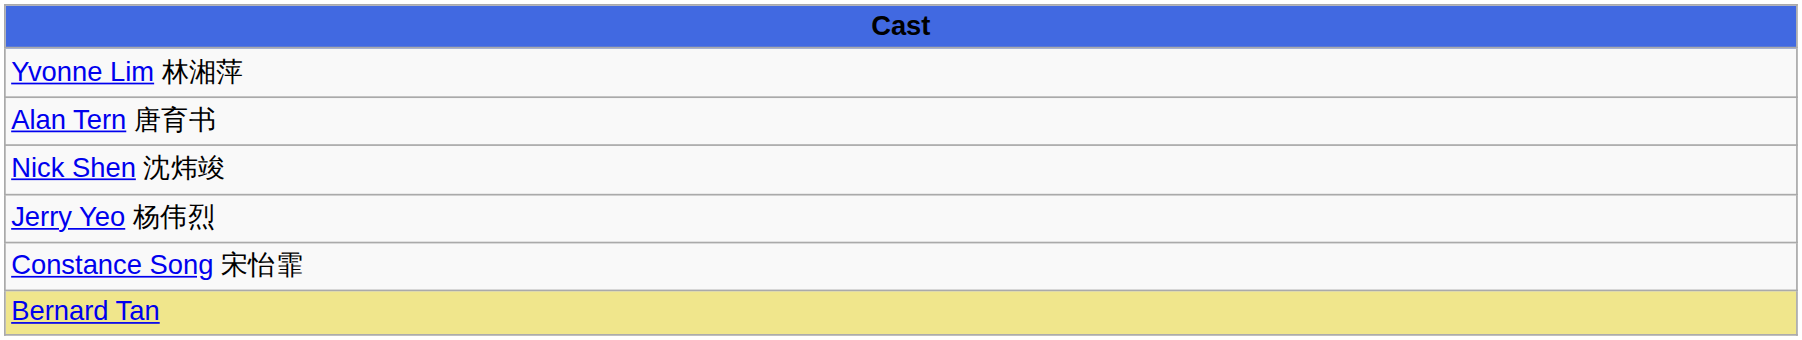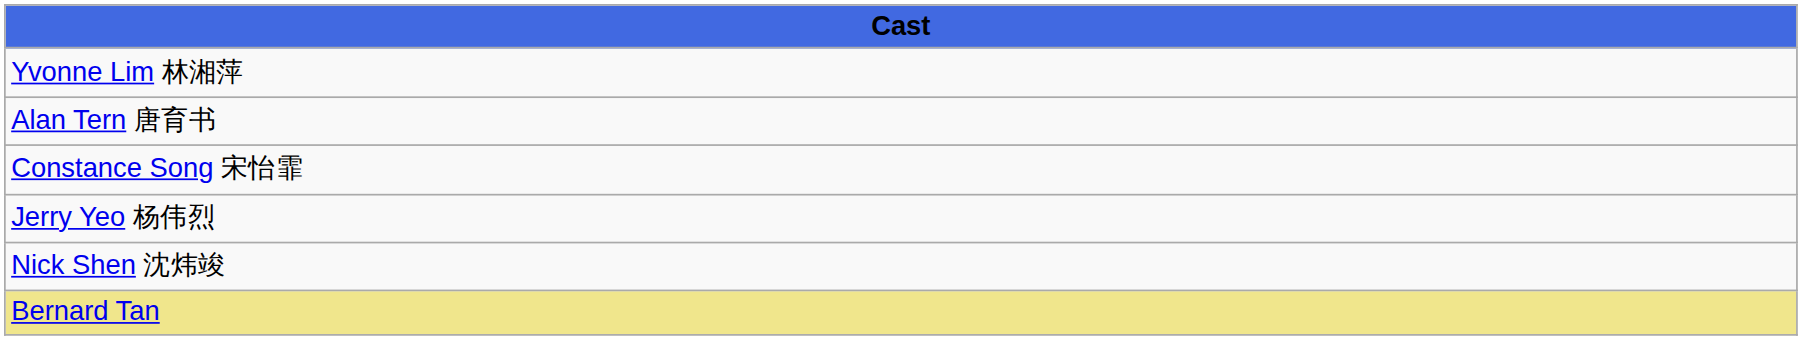(118, 168) Nick Shen 沈炜竣 -> (157, 168) Constance Song 宋怡霏
(157, 265) Constance Song 宋怡霏 -> (118, 265) Nick Shen 沈炜竣
